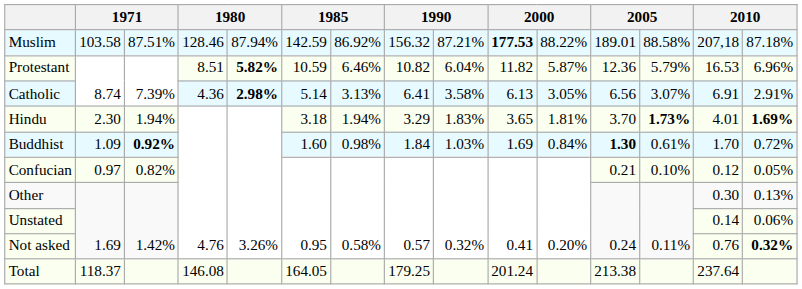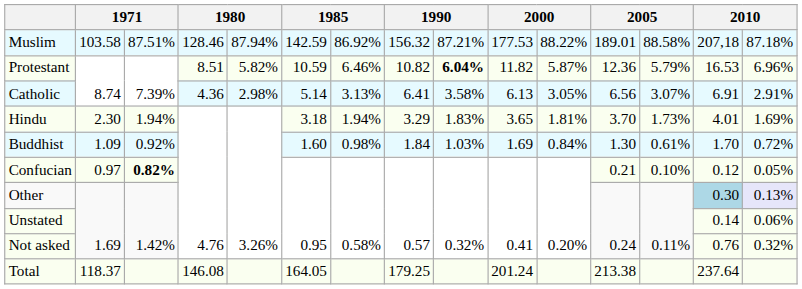(512, 42) bold -> (512, 42) normal
(257, 68) bold -> (258, 68) normal
(464, 68) normal -> (463, 68) bold
(257, 93) bold -> (258, 93) normal
(669, 118) bold -> (670, 118) normal
(772, 118) bold -> (773, 118) normal
(154, 144) bold -> (155, 144) normal
(623, 144) bold -> (623, 144) normal
(155, 169) normal -> (154, 169) bold
(726, 195) no background -> (726, 195) lightblue background
(773, 195) no background -> (773, 195) lavender background
(772, 246) bold -> (773, 246) normal
